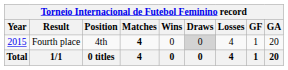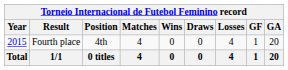(139, 42) bold -> (139, 42) normal
(200, 42) lightgrey background -> (200, 42) no background
